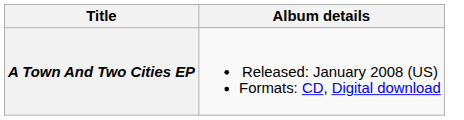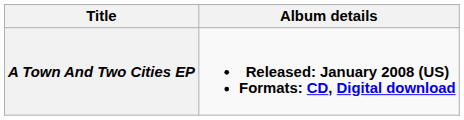(321, 80) normal -> (329, 80) bold
